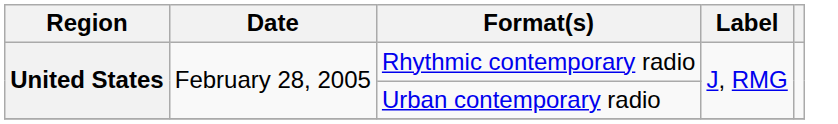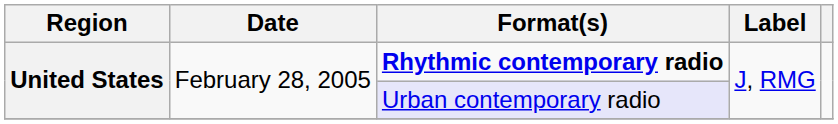(539, 61) normal -> (553, 61) bold
(521, 99) no background -> (521, 99) lavender background
